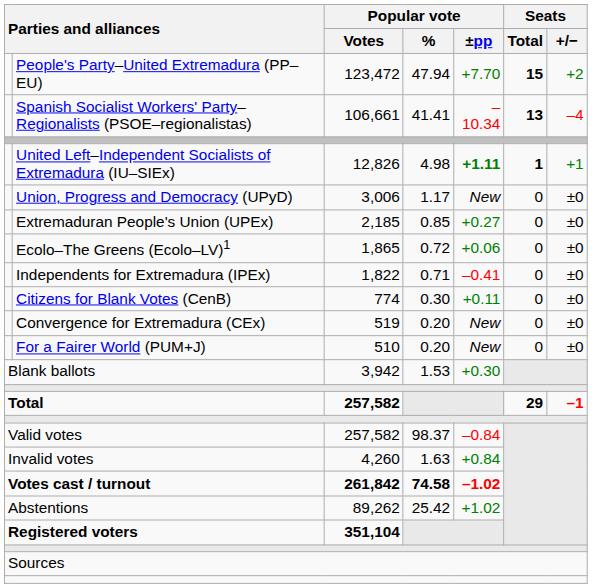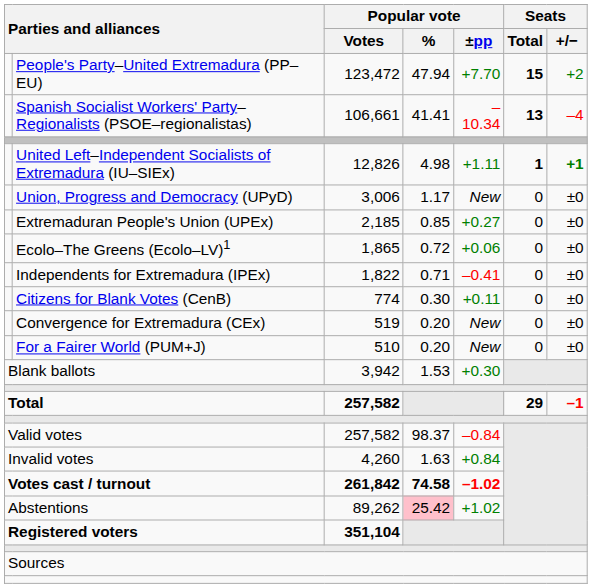(481, 164) bold -> (481, 164) normal
(575, 164) normal -> (575, 164) bold
(431, 508) no background -> (431, 508) pink background
